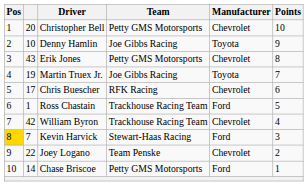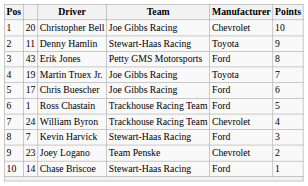(156, 27) Petty GMS Motorsports -> (143, 27) Joe Gibbs Racing
(30, 43) 10 -> (30, 43) 11
(143, 43) Joe Gibbs Racing -> (150, 43) Stewart-Haas Racing
(231, 58) Chevrolet -> (221, 58) Ford
(133, 90) RFK Racing -> (143, 90) Joe Gibbs Racing
(231, 90) Chevrolet -> (221, 90) Ford
(30, 121) 42 -> (30, 121) 24
(9, 137) gold background -> (9, 137) no background
(30, 152) 22 -> (30, 152) 23
(156, 168) Petty GMS Motorsports -> (150, 168) Stewart-Haas Racing
